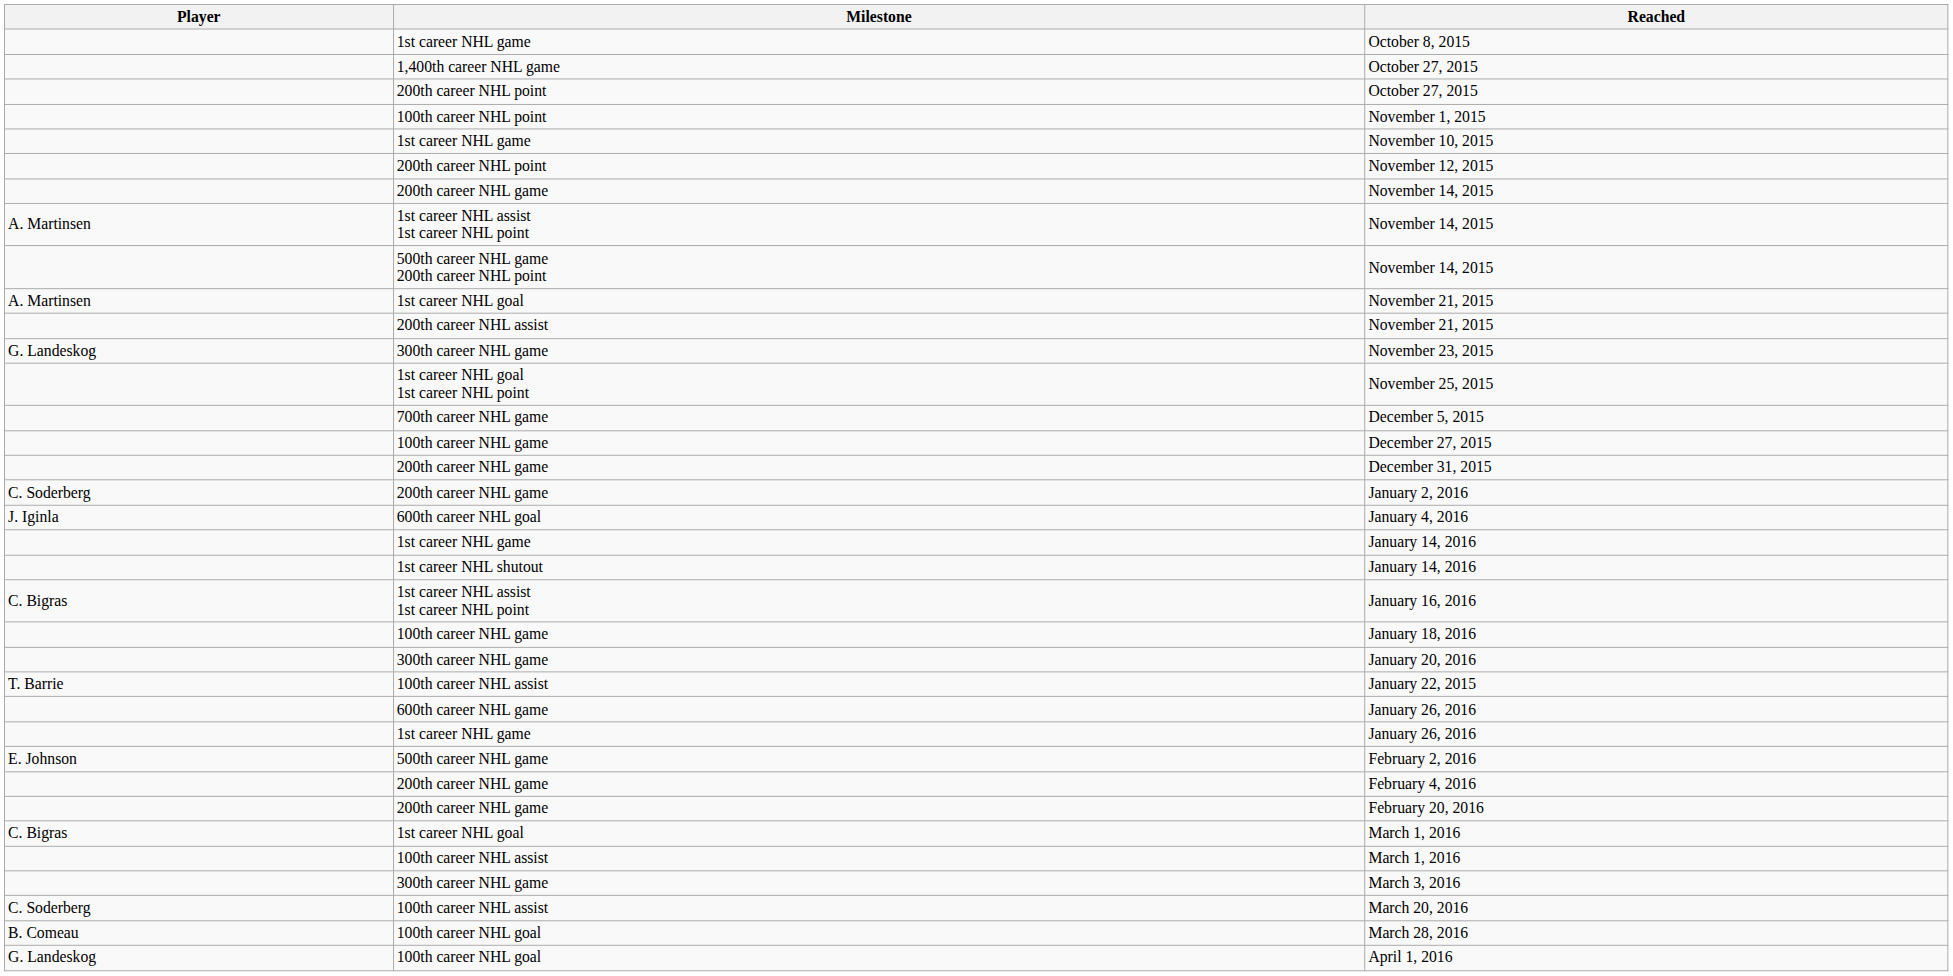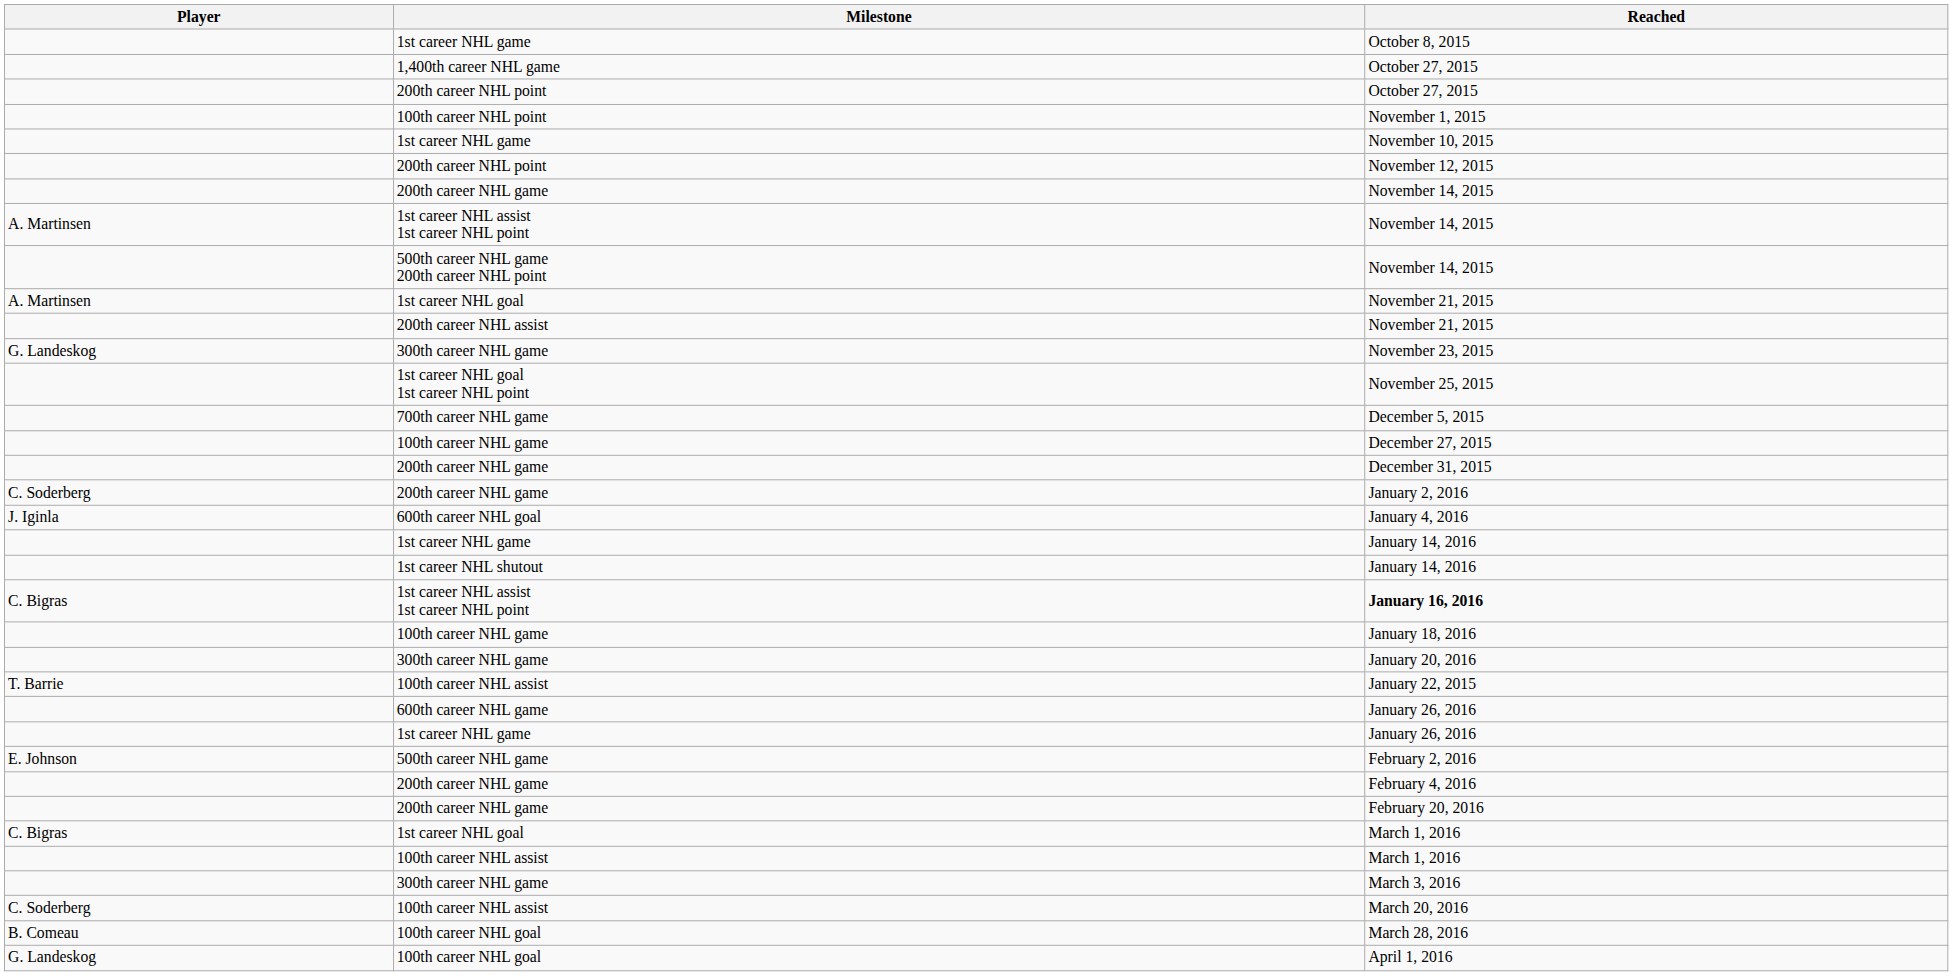(1422, 600) normal -> (1426, 600) bold
